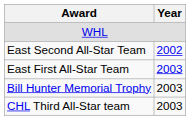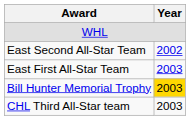(170, 87) no background -> (170, 87) gold background
